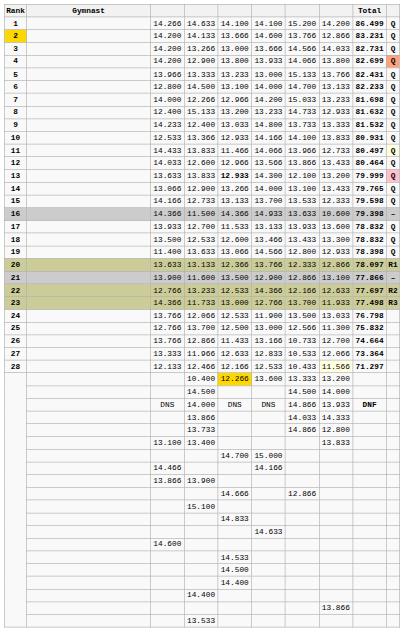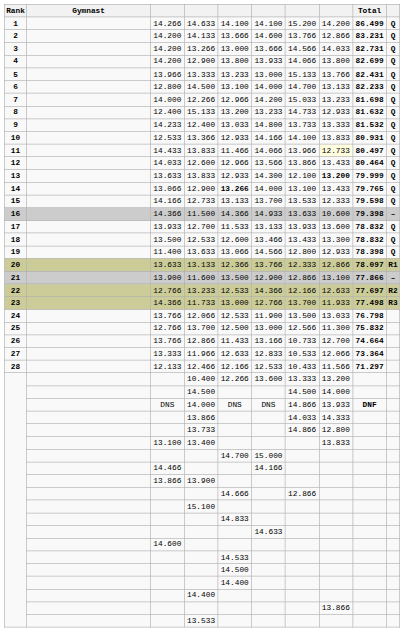(16, 36) gold background -> (16, 36) no background
(393, 62) lightsalmon background -> (393, 62) no background
(336, 150) no background -> (336, 150) lightyellow background
(393, 150) lightyellow background -> (393, 150) no background
(235, 176) bold -> (235, 176) normal
(336, 176) normal -> (336, 176) bold
(393, 176) pink background -> (393, 176) no background
(235, 189) normal -> (235, 189) bold
(336, 367) lightyellow background -> (336, 367) no background
(235, 379) gold background -> (235, 379) no background
